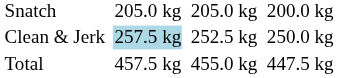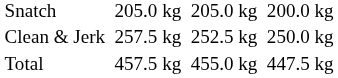(148, 37) lightblue background -> (148, 37) no background
